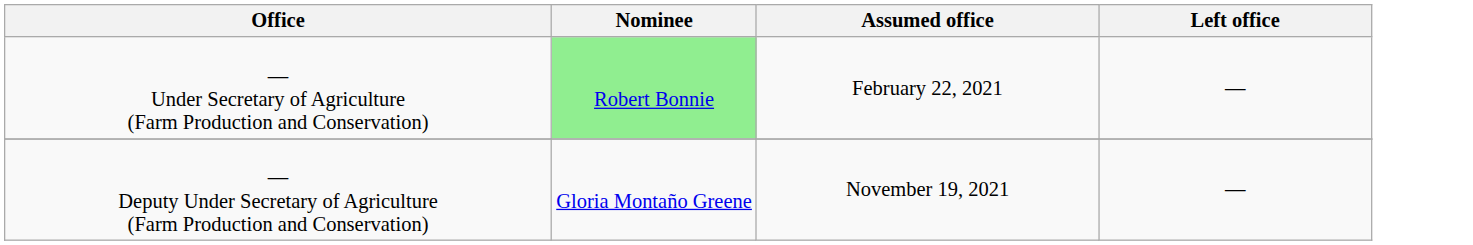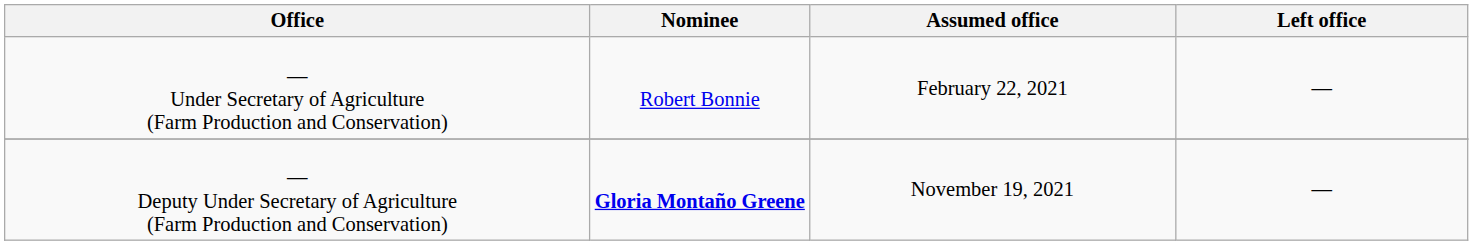(654, 99) lightgreen background -> (700, 99) no background
(654, 200) normal -> (700, 200) bold
